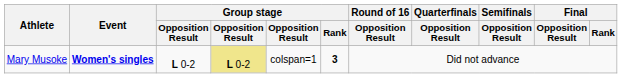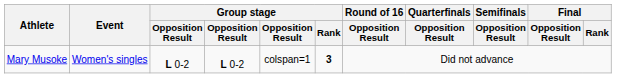(113, 60) bold -> (110, 60) normal
(238, 65) khaki background -> (232, 65) no background
